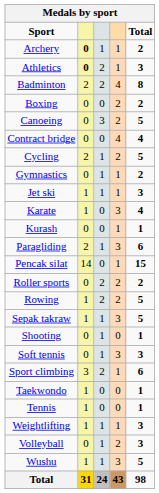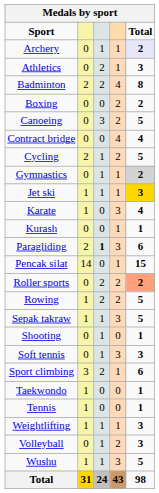(86, 49) bold -> (86, 49) normal
(140, 49) no background -> (140, 49) lavender background
(86, 67) bold -> (86, 67) normal
(140, 174) no background -> (140, 174) lightgrey background
(140, 192) no background -> (140, 192) gold background
(102, 246) normal -> (102, 246) bold
(140, 282) no background -> (140, 282) lightsalmon background
